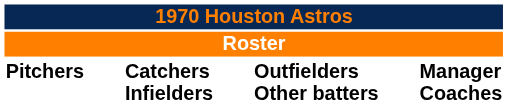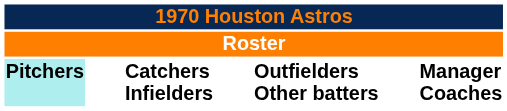(45, 71) no background -> (45, 71) paleturquoise background
